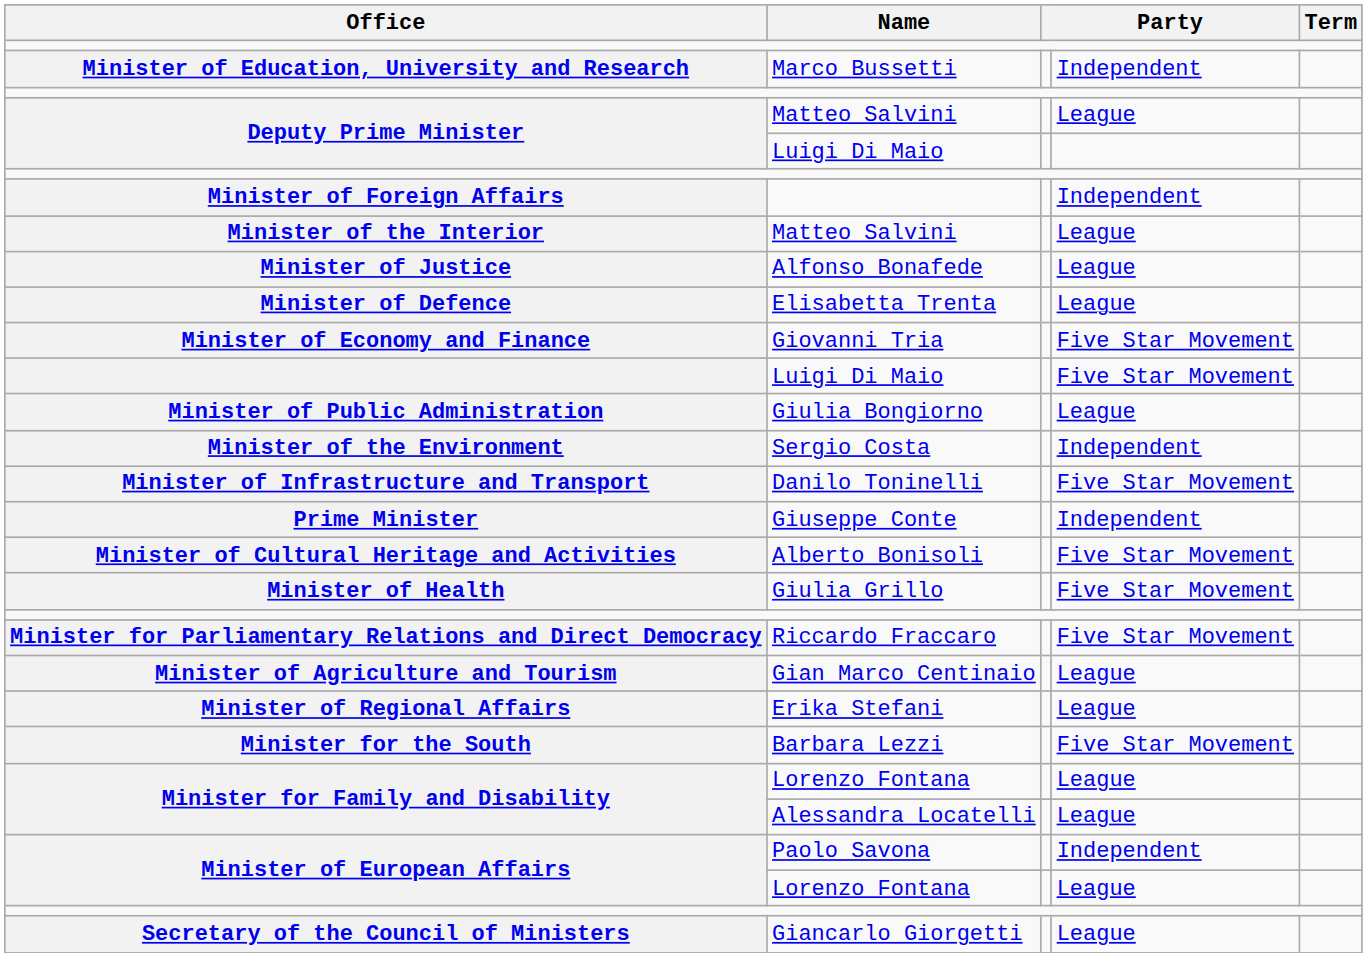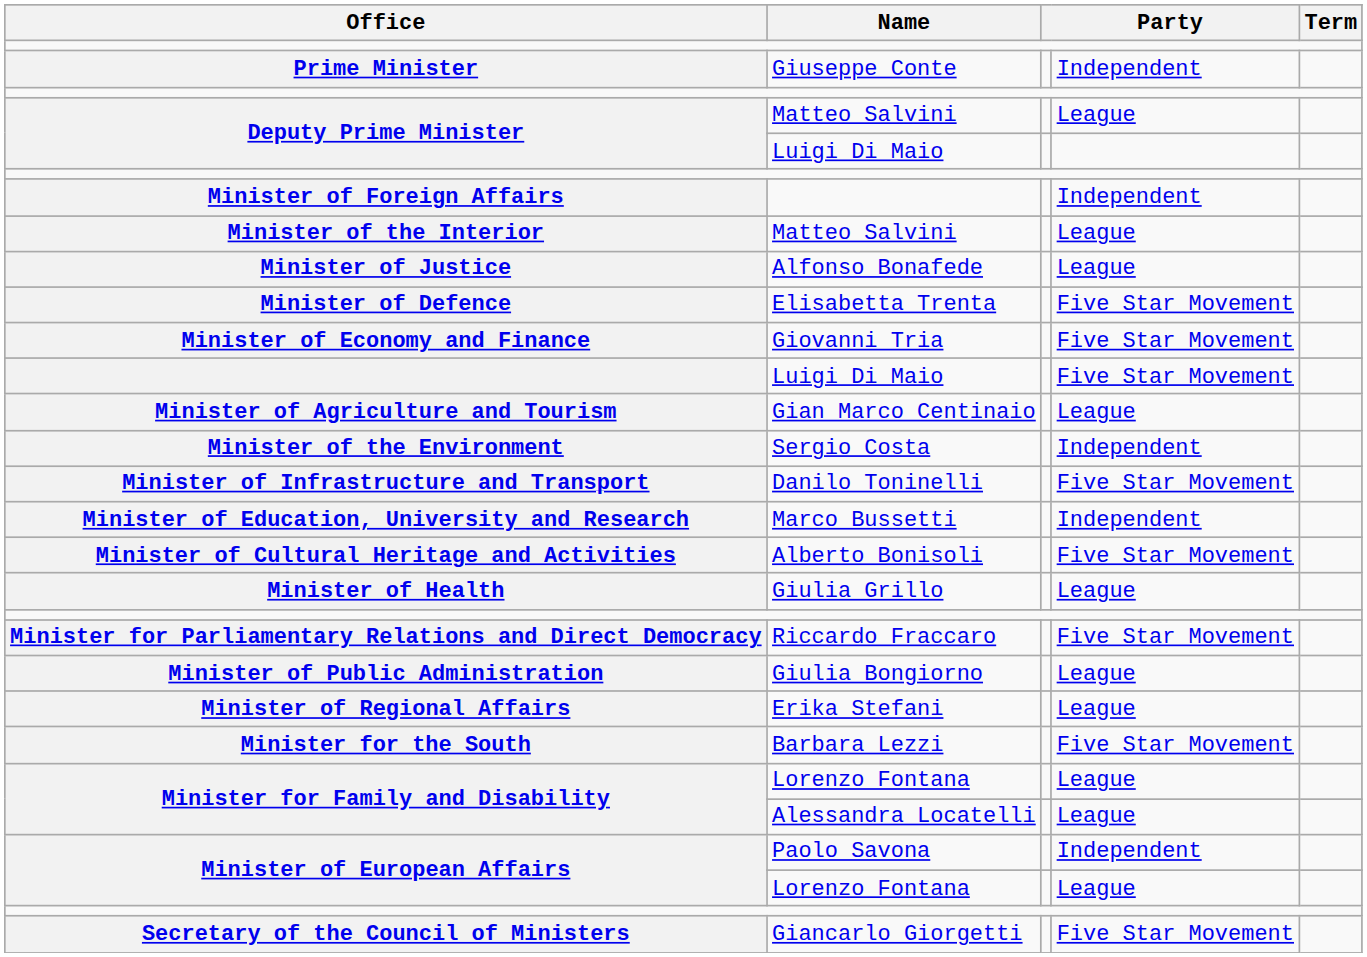rows swapped: (386, 520) <-> (386, 69)
(1096, 305) League -> (1175, 305) Five Star Movement
rows swapped: (386, 673) <-> (386, 412)
(1175, 591) Five Star Movement -> (1096, 591) League
(1096, 934) League -> (1175, 934) Five Star Movement
